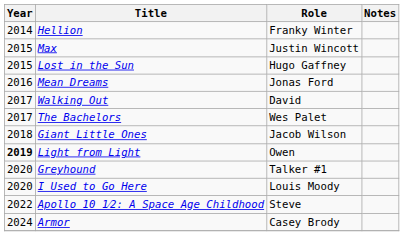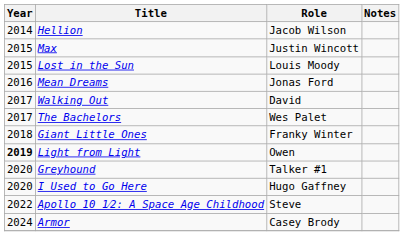(311, 30) Franky Winter -> (308, 30) Jacob Wilson
(308, 65) Hugo Gaffney -> (304, 65) Louis Moody
(308, 135) Jacob Wilson -> (311, 135) Franky Winter
(304, 187) Louis Moody -> (308, 187) Hugo Gaffney
